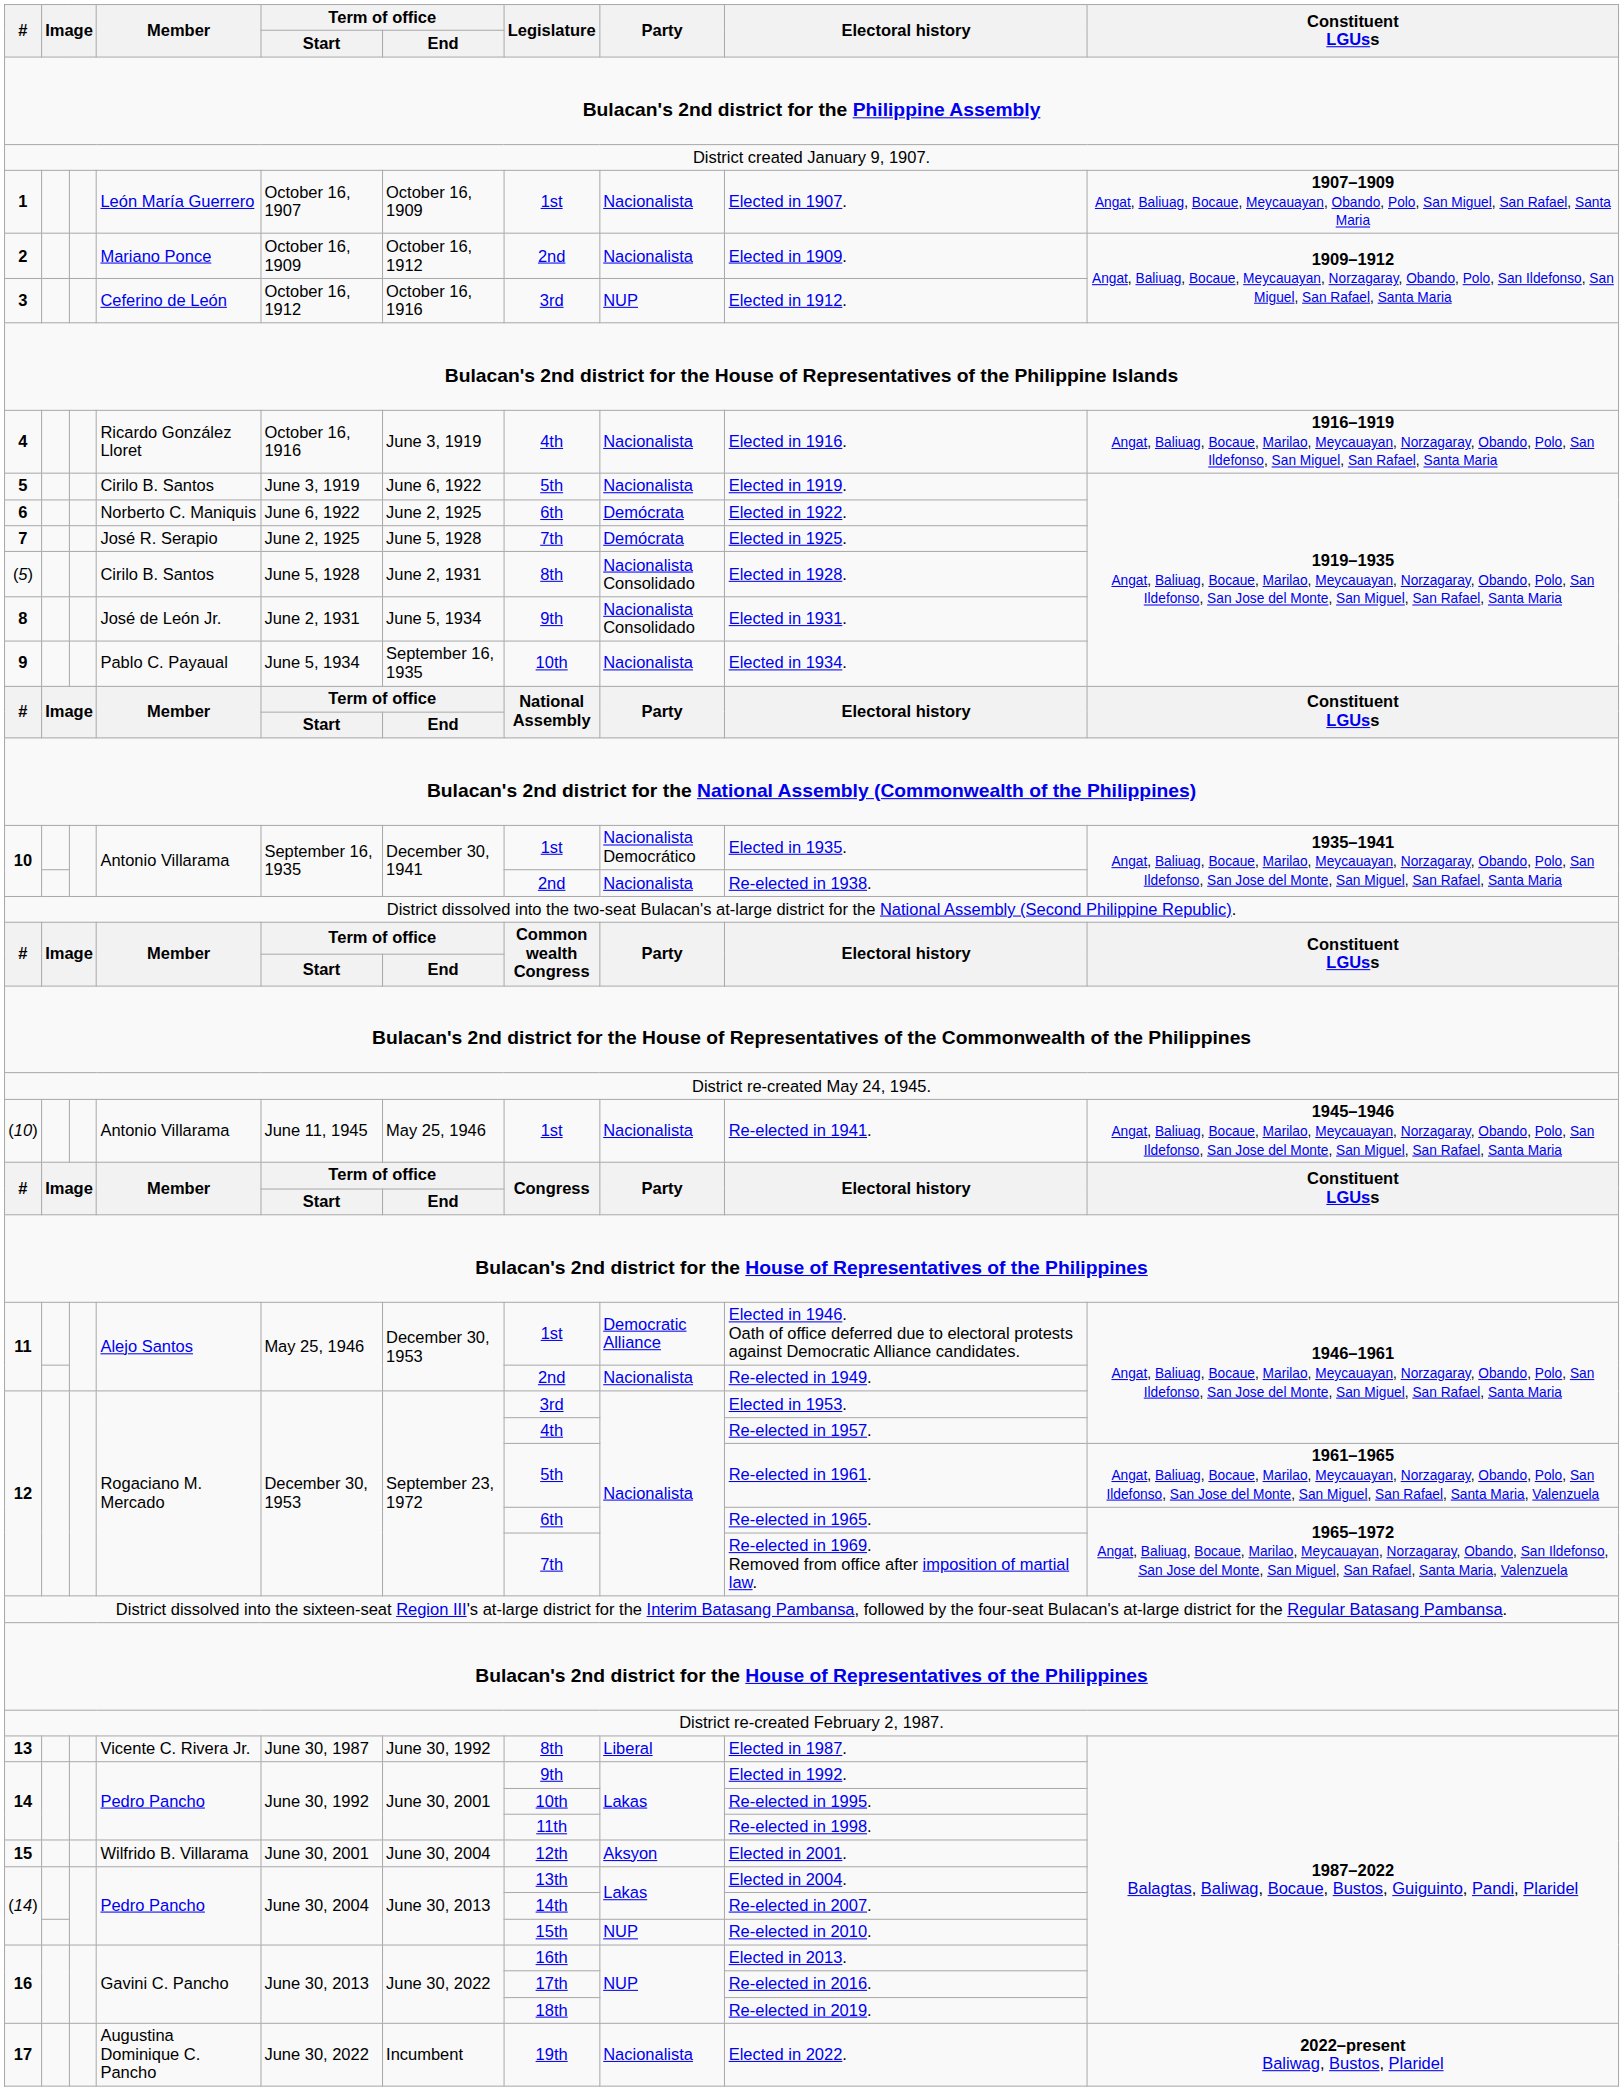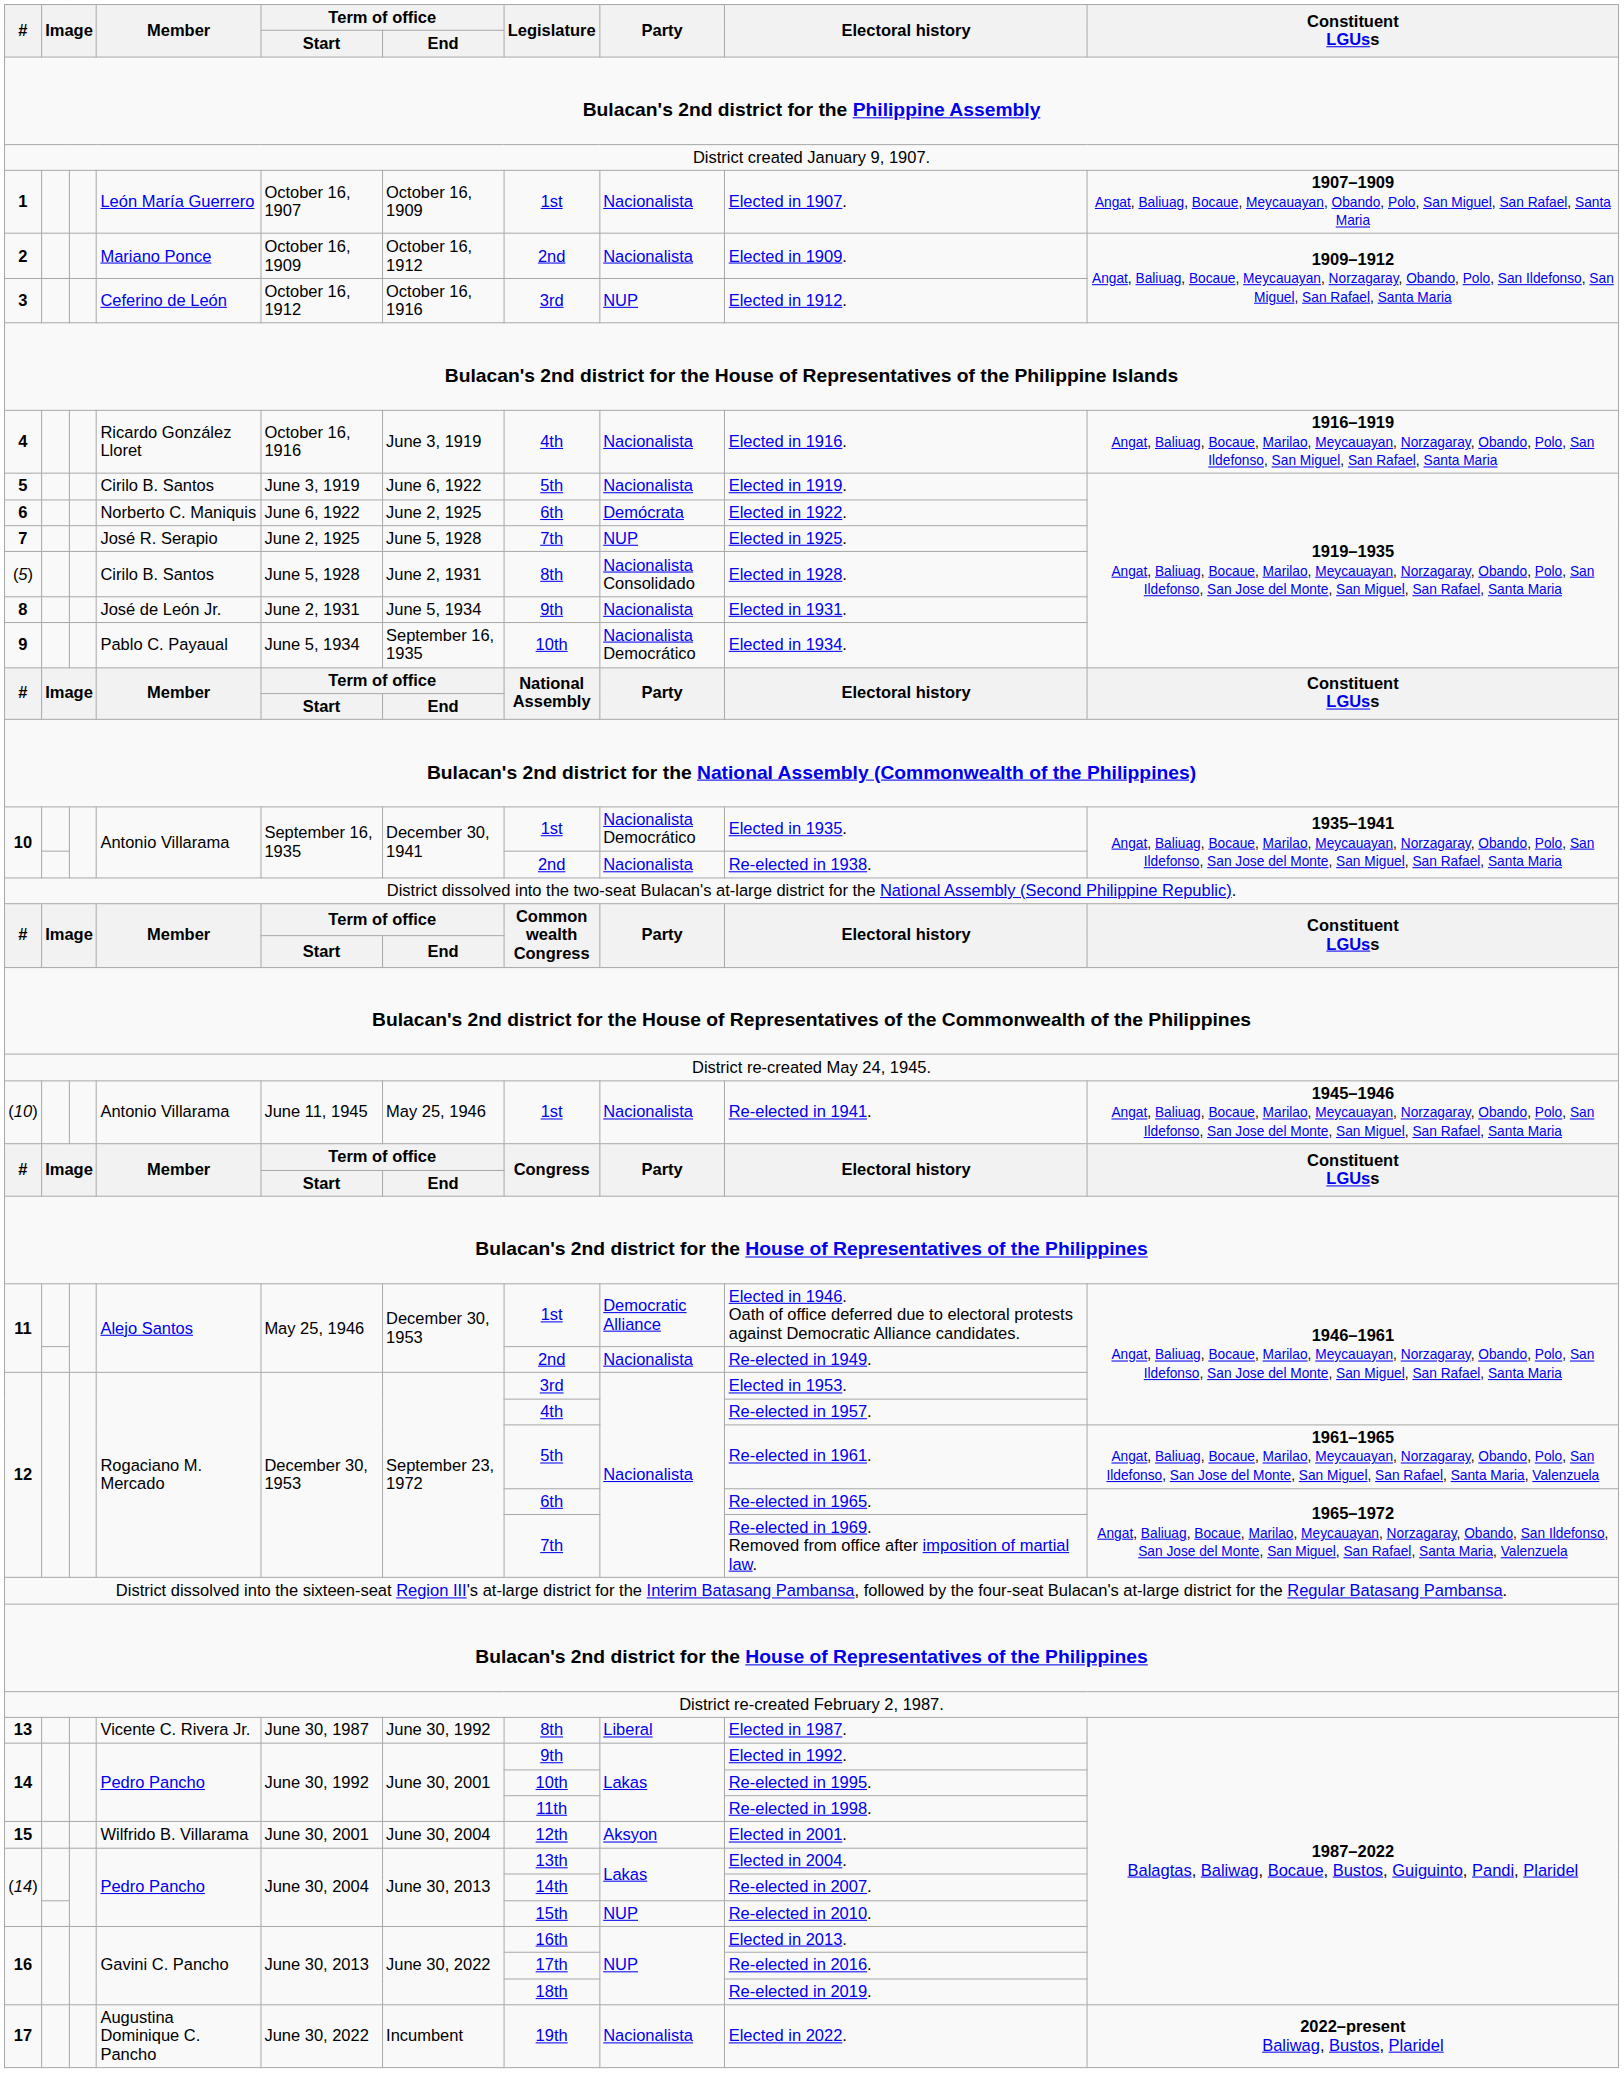(644, 538) Demócrata -> (621, 538) NUP
(649, 618) Nacionalista Consolidado -> (648, 609) Nacionalista
(648, 663) Nacionalista -> (649, 644) Nacionalista Democrático
